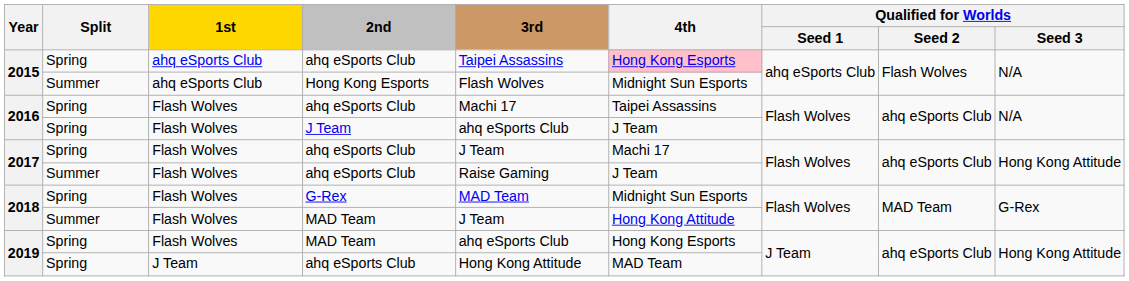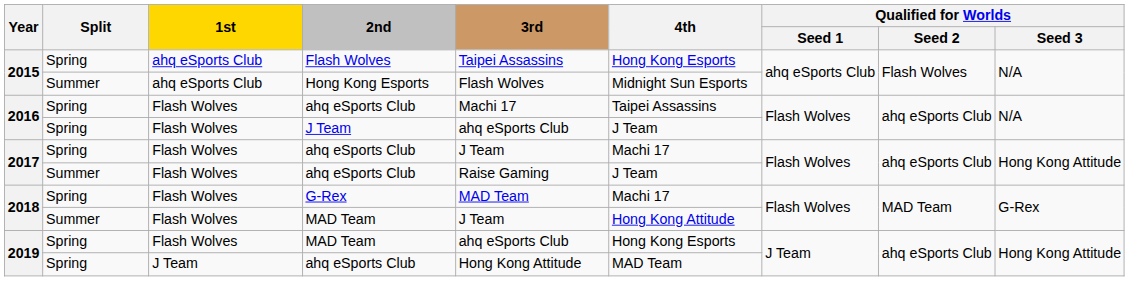(360, 60) ahq eSports Club -> (348, 60) Flash Wolves
(674, 60) pink background -> (674, 60) no background
(680, 196) Midnight Sun Esports -> (641, 196) Machi 17
